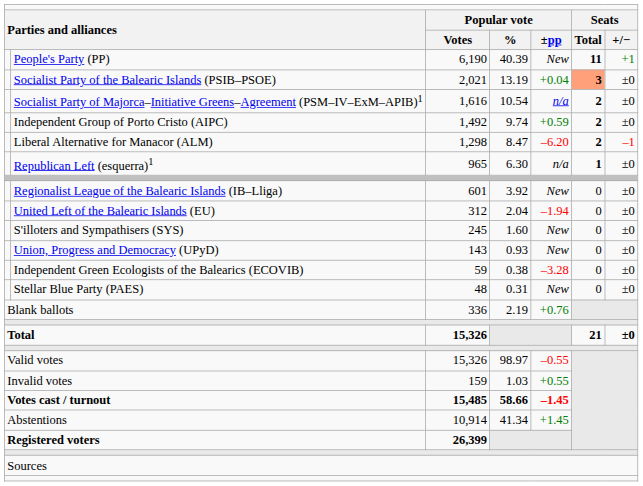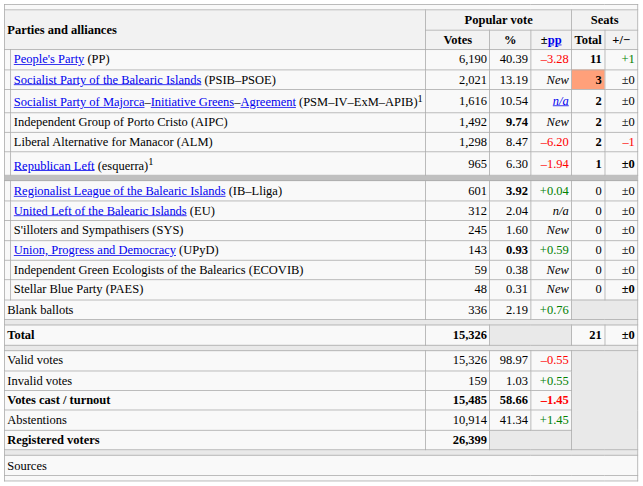(558, 59) New -> (555, 59) –3.28
(554, 79) +0.04 -> (558, 79) New
(517, 122) normal -> (517, 122) bold
(554, 122) +0.59 -> (558, 122) New
(561, 163) n/a -> (555, 163) –1.94
(628, 163) normal -> (628, 163) bold
(517, 190) normal -> (517, 190) bold
(558, 190) New -> (554, 190) +0.04
(555, 210) –1.94 -> (561, 210) n/a
(517, 250) normal -> (517, 250) bold
(558, 250) New -> (554, 250) +0.59
(555, 270) –3.28 -> (558, 270) New
(628, 289) normal -> (628, 289) bold
